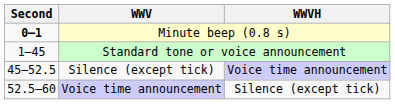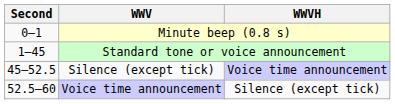(32, 33) bold -> (32, 33) normal
